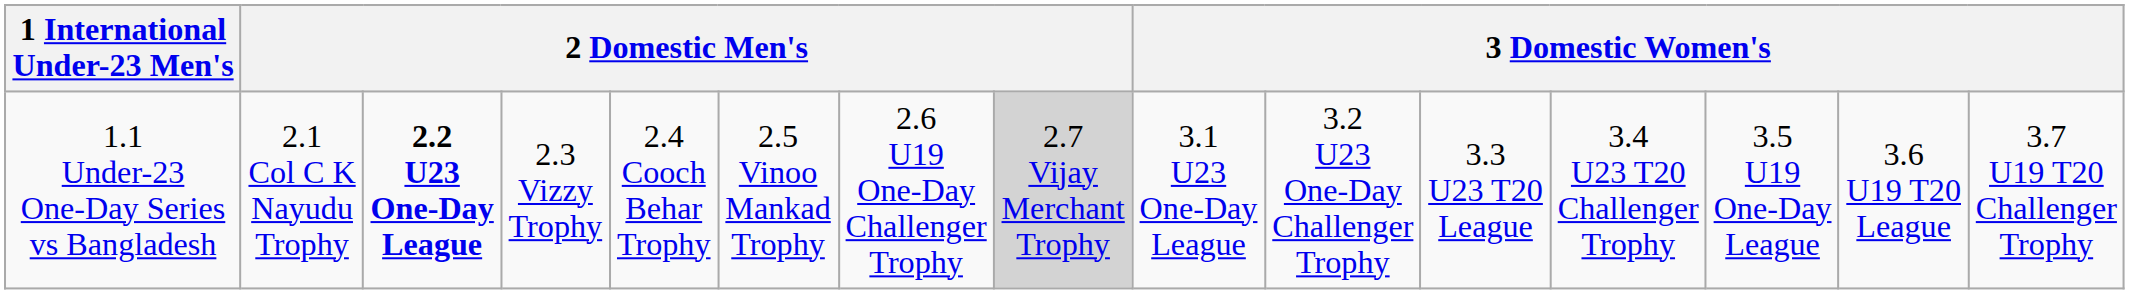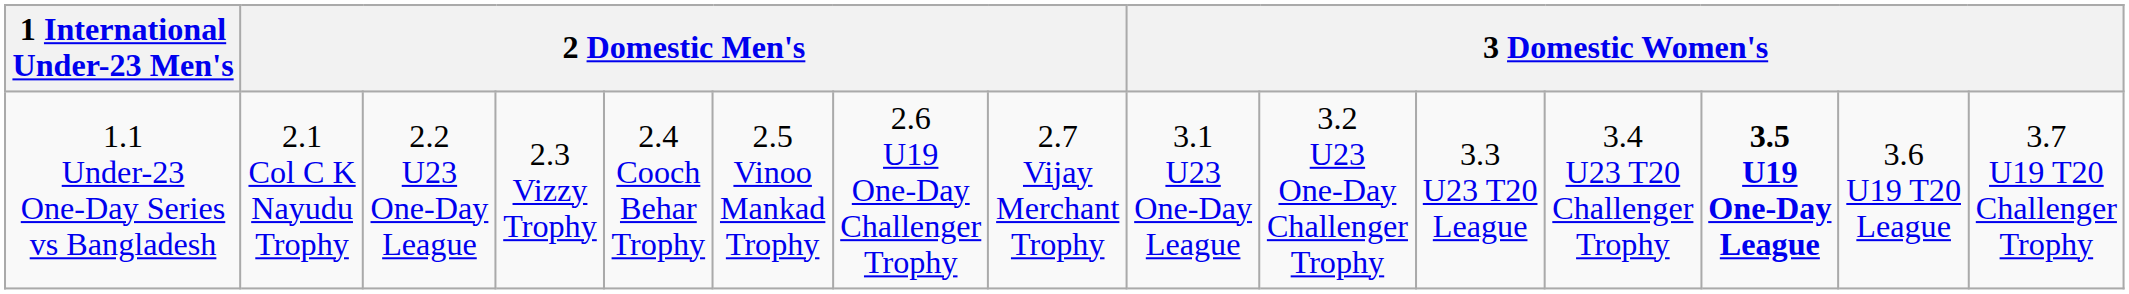(432, 189) bold -> (429, 189) normal
(1063, 189) lightgrey background -> (1058, 189) no background
(1773, 189) normal -> (1770, 189) bold
